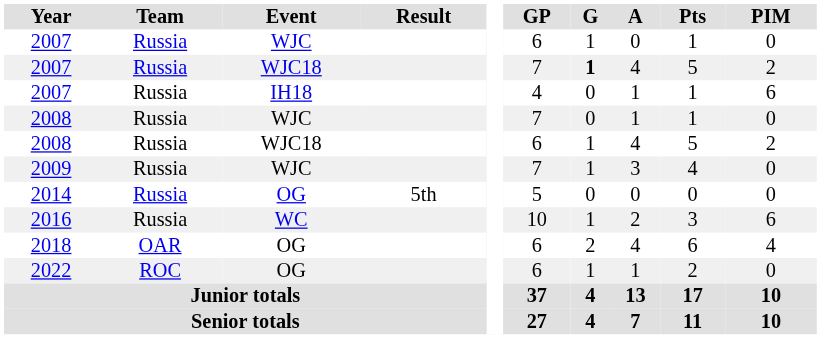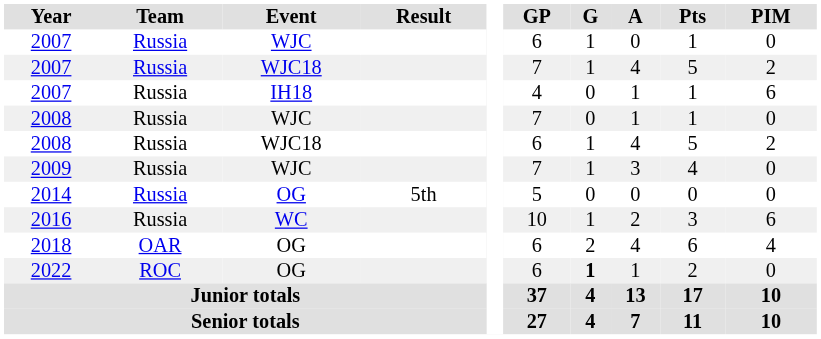(590, 67) bold -> (590, 67) normal
(590, 270) normal -> (590, 270) bold
